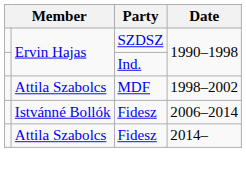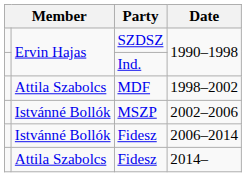+ row: (137, 111)
